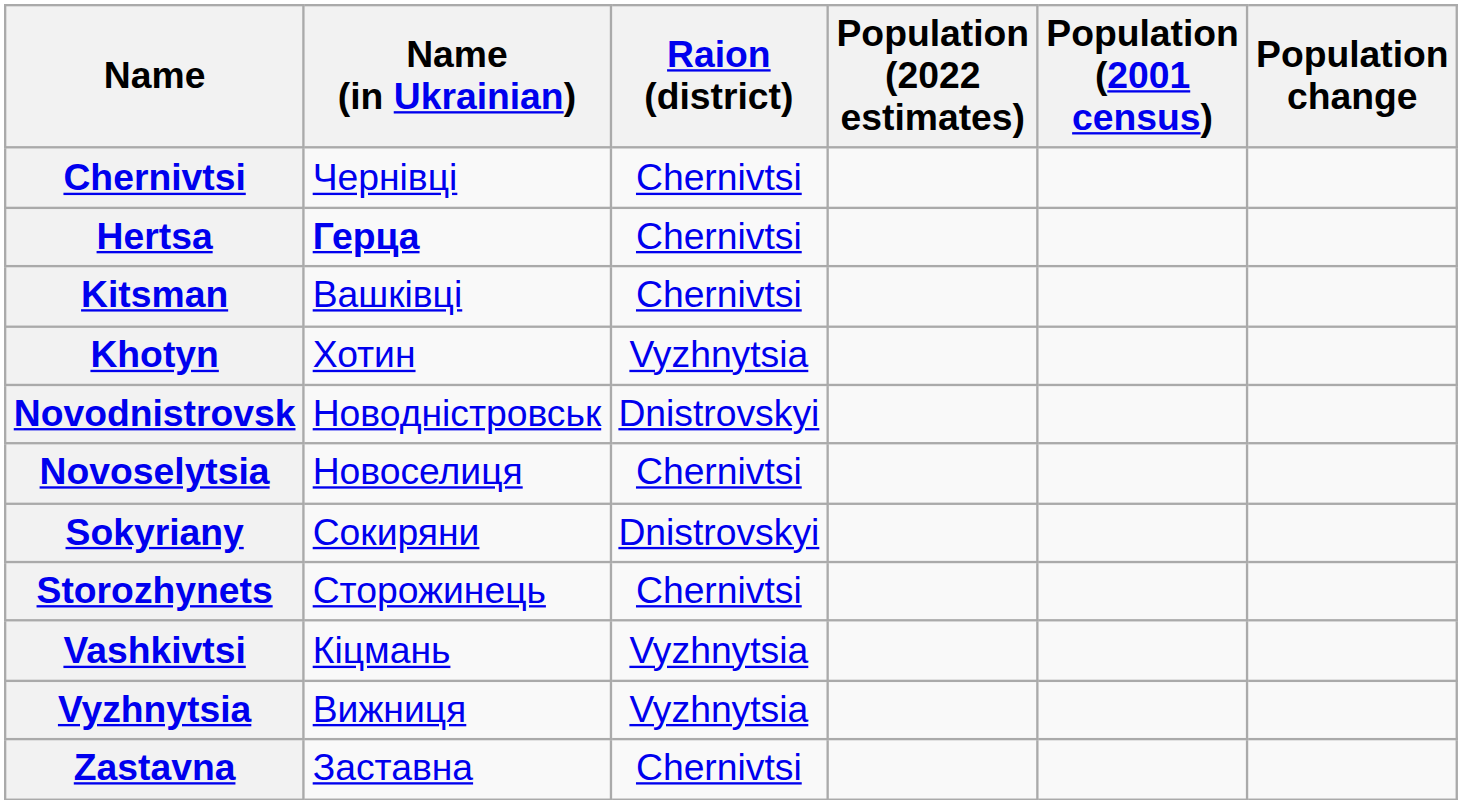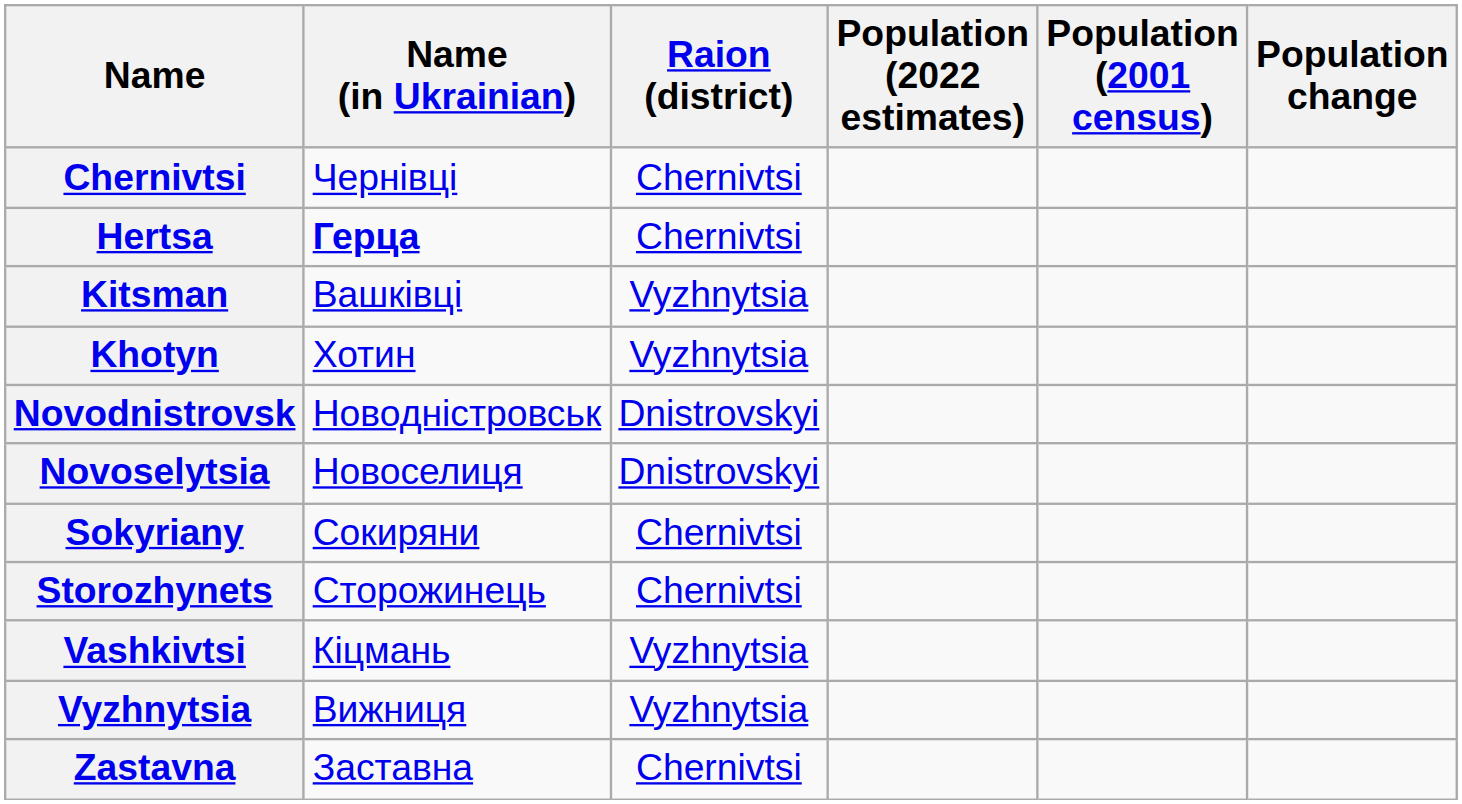(719, 295) Chernivtsi -> (719, 295) Vyzhnytsia
(719, 472) Chernivtsi -> (719, 472) Dnistrovskyi
(719, 531) Dnistrovskyi -> (719, 531) Chernivtsi
